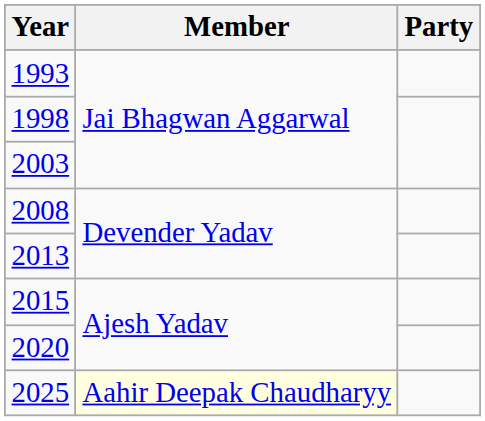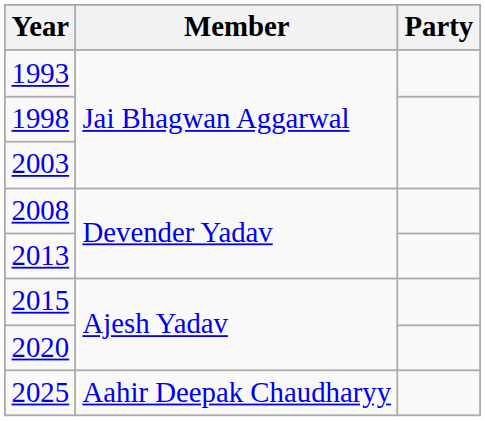(237, 392) lightyellow background -> (237, 392) no background
